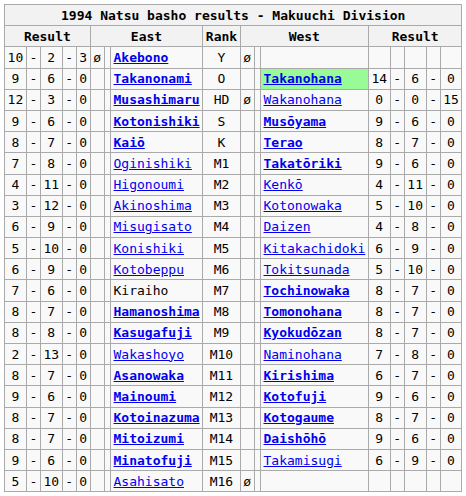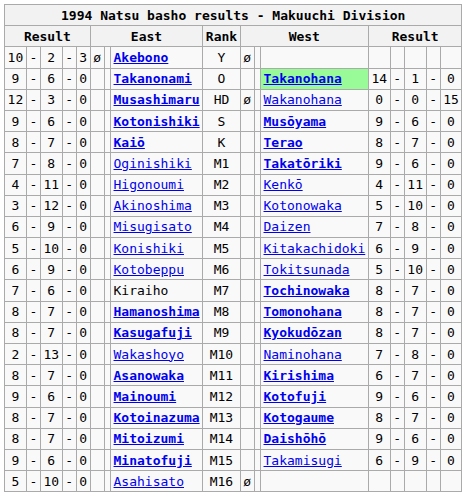(415, 79) 6 -> (415, 79) 1
(379, 227) 4 -> (379, 227) 7
(51, 333) 8 -> (51, 333) 7
